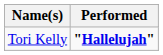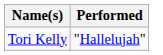(114, 38) bold -> (110, 38) normal
